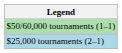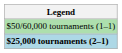(55, 41) normal -> (57, 41) bold
